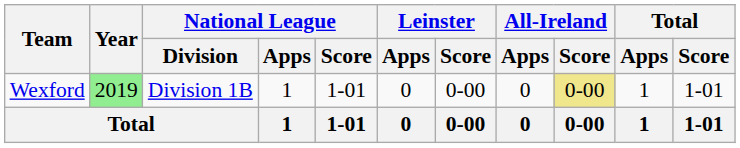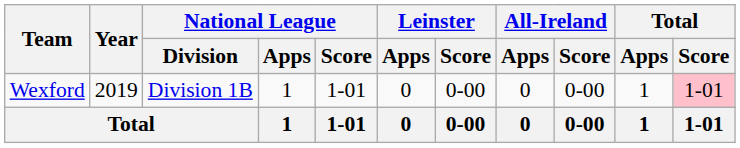(116, 90) lightgreen background -> (116, 90) no background
(585, 90) khaki background -> (585, 90) no background
(704, 90) no background -> (704, 90) pink background
